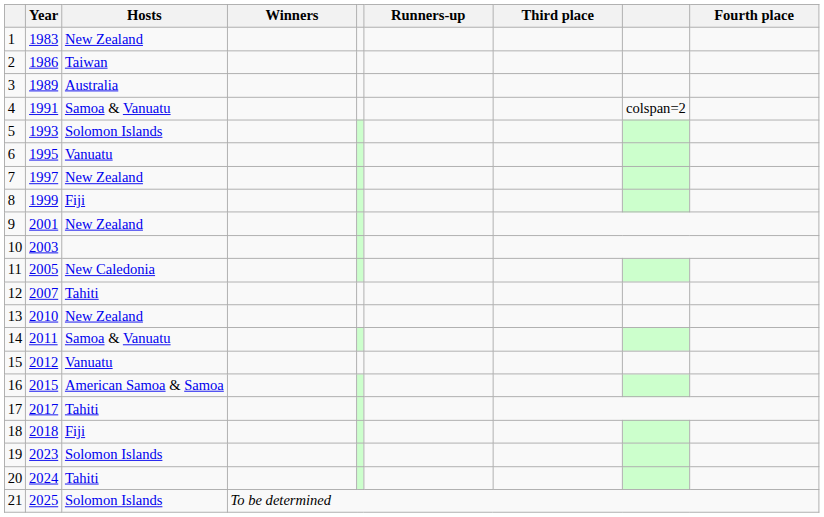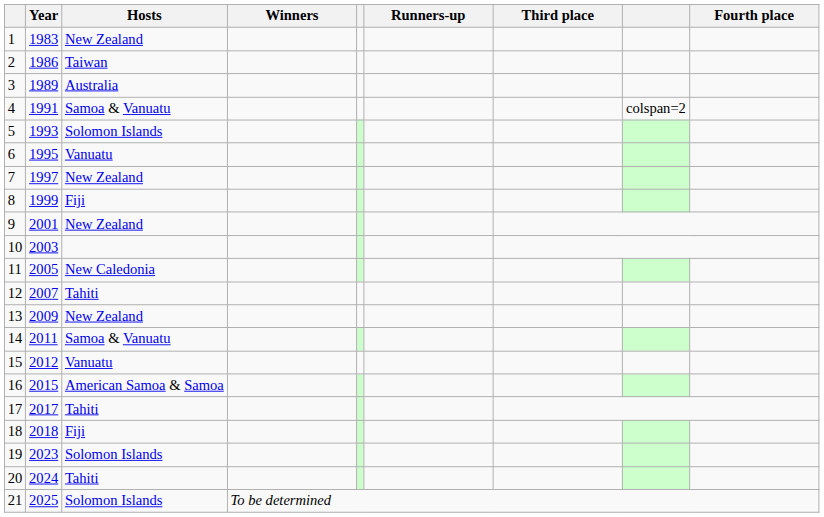(44, 316) 2010 -> (44, 316) 2009
